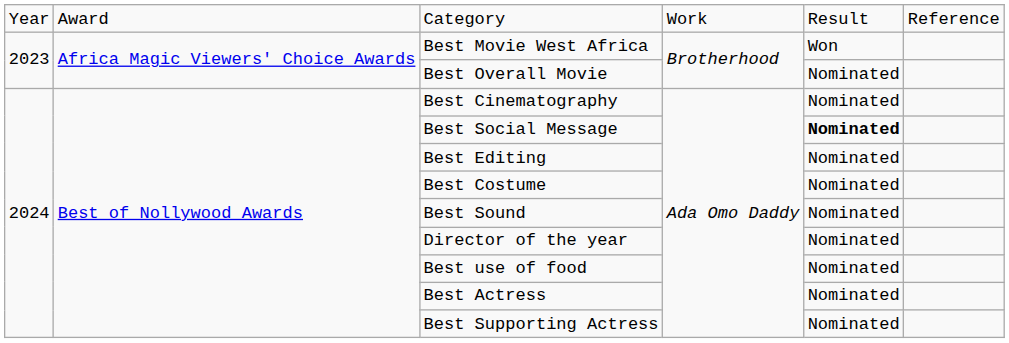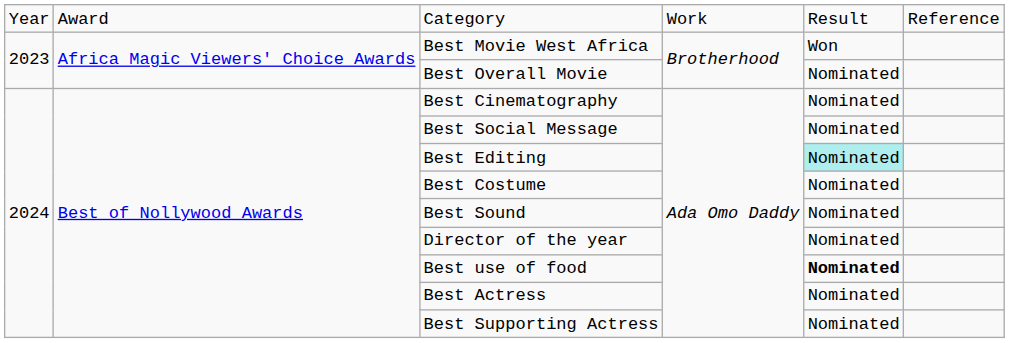(854, 130) bold -> (854, 130) normal
(854, 157) no background -> (854, 157) paleturquoise background
(854, 268) normal -> (854, 268) bold
